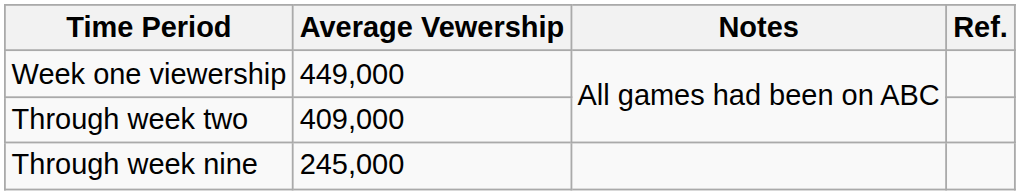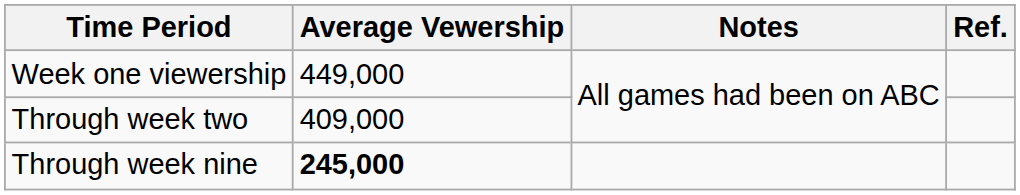(352, 165) normal -> (352, 165) bold
